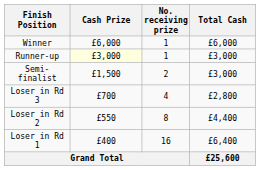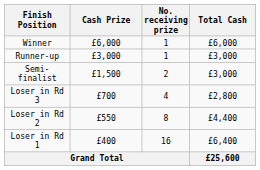(106, 56) lightyellow background -> (106, 56) no background
